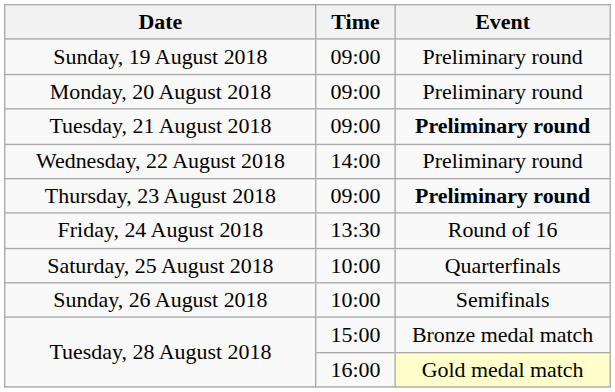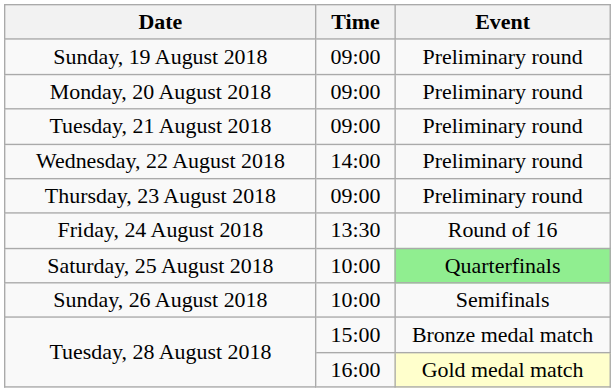(503, 126) bold -> (503, 126) normal
(503, 195) bold -> (503, 195) normal
(503, 265) no background -> (503, 265) lightgreen background
